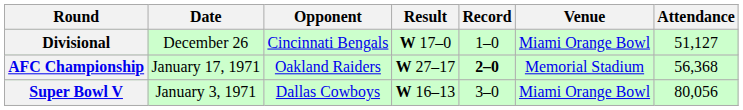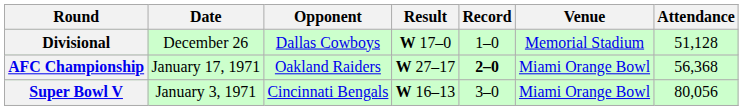(328, 42) Cincinnati Bengals -> (328, 42) Dallas Cowboys
(585, 42) Miami Orange Bowl -> (585, 42) Memorial Stadium
(696, 42) 51,127 -> (696, 42) 51,128
(585, 67) Memorial Stadium -> (585, 67) Miami Orange Bowl
(328, 92) Dallas Cowboys -> (328, 92) Cincinnati Bengals
